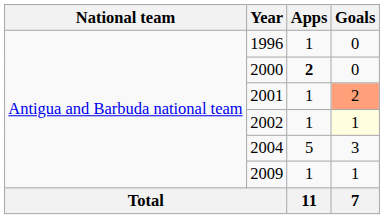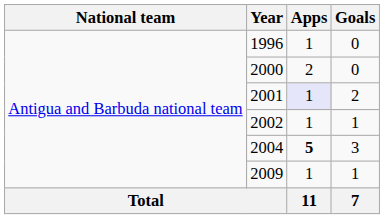(309, 69) bold -> (309, 69) normal
(309, 95) no background -> (309, 95) lavender background
(355, 95) lightsalmon background -> (355, 95) no background
(355, 122) lightyellow background -> (355, 122) no background
(309, 148) normal -> (309, 148) bold
